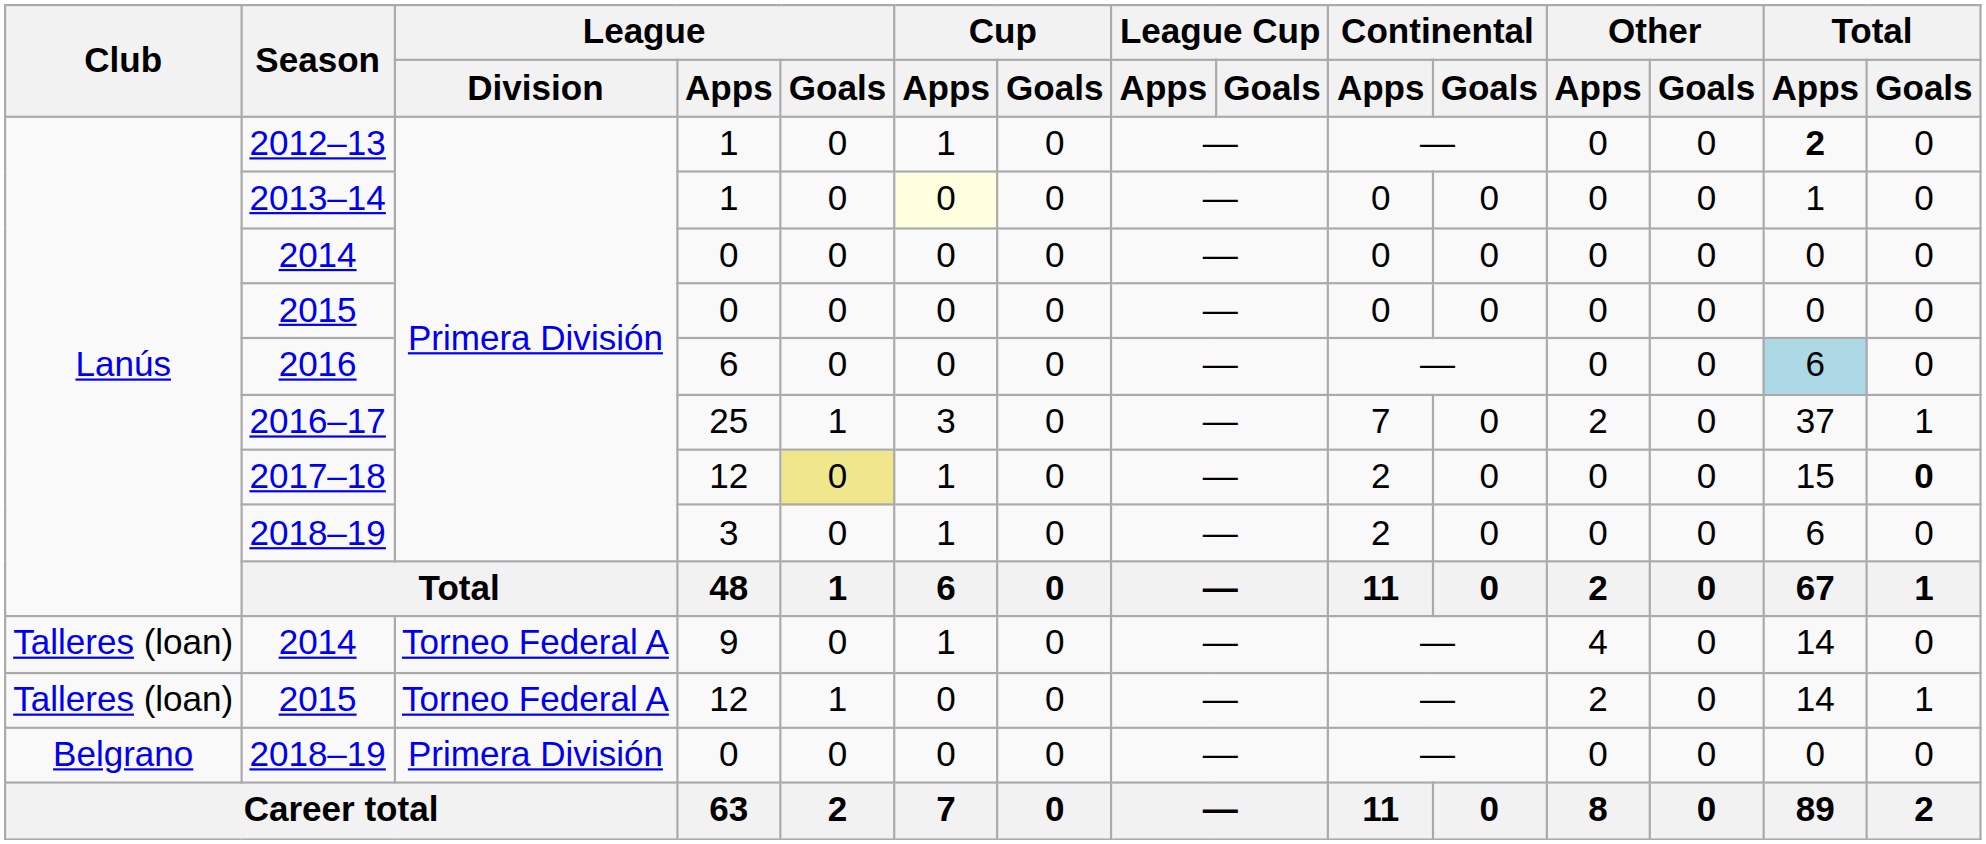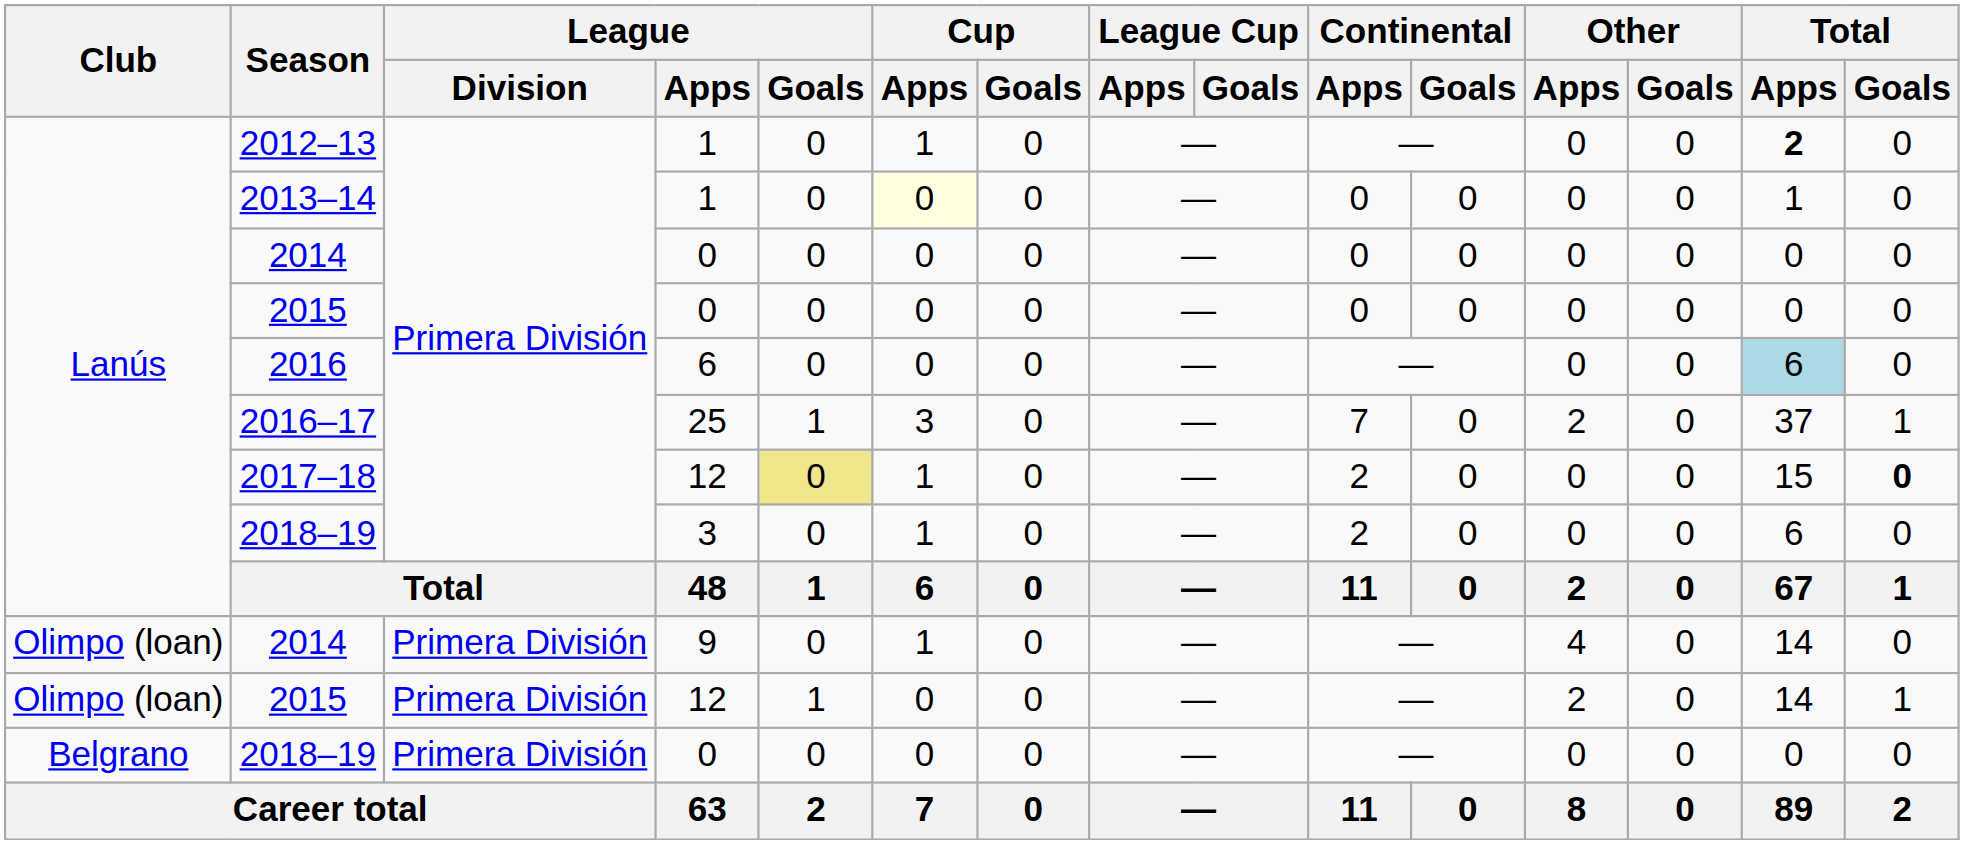(123, 643) Talleres (loan) -> (118, 643) Olimpo (loan)
(535, 643) Torneo Federal A -> (520, 643) Primera División
(123, 699) Talleres (loan) -> (118, 699) Olimpo (loan)
(535, 699) Torneo Federal A -> (520, 699) Primera División
